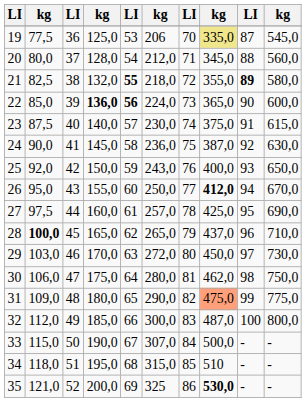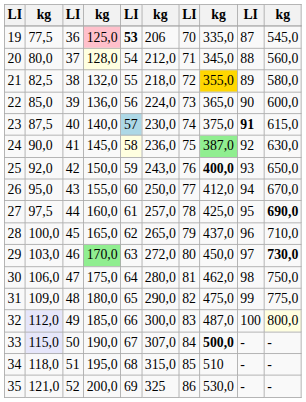(102, 37) no background -> (102, 37) pink background
(131, 37) normal -> (131, 37) bold
(219, 37) khaki background -> (219, 37) no background
(102, 59) no background -> (102, 59) lightyellow background
(131, 80) bold -> (131, 80) normal
(219, 80) no background -> (219, 80) gold background
(247, 80) bold -> (247, 80) normal
(102, 102) bold -> (102, 102) normal
(131, 102) bold -> (131, 102) normal
(131, 124) no background -> (131, 124) lightblue background
(247, 124) normal -> (247, 124) bold
(131, 146) no background -> (131, 146) lightyellow background
(219, 146) no background -> (219, 146) lightgreen background
(219, 168) normal -> (219, 168) bold
(219, 189) bold -> (219, 189) normal
(283, 211) normal -> (283, 211) bold
(44, 233) bold -> (44, 233) normal
(102, 255) no background -> (102, 255) lightgreen background
(283, 255) normal -> (283, 255) bold
(219, 299) lightsalmon background -> (219, 299) no background
(44, 320) no background -> (44, 320) lavender background
(283, 320) no background -> (283, 320) lightyellow background
(44, 342) no background -> (44, 342) lavender background
(219, 342) normal -> (219, 342) bold
(219, 386) bold -> (219, 386) normal
